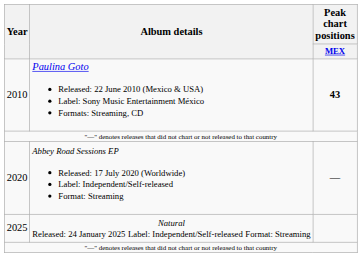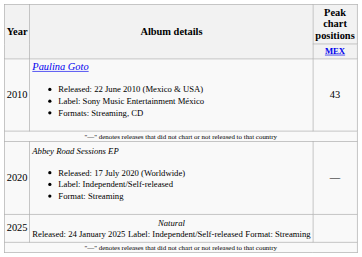(335, 95) bold -> (335, 95) normal
